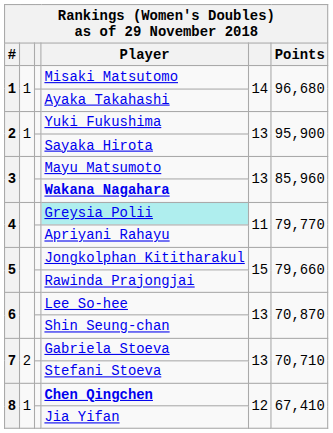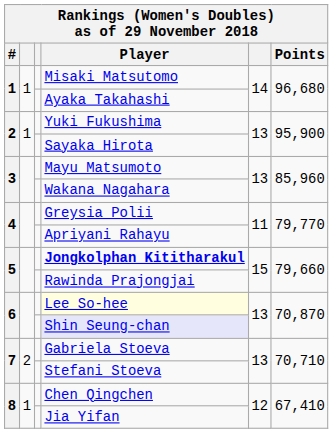(107, 191) bold -> (107, 191) normal
(99, 213) paleturquoise background -> (99, 213) no background
(145, 259) normal -> (145, 259) bold
(86, 304) no background -> (86, 304) lightyellow background
(107, 327) no background -> (107, 327) lavender background
(99, 395) bold -> (99, 395) normal
